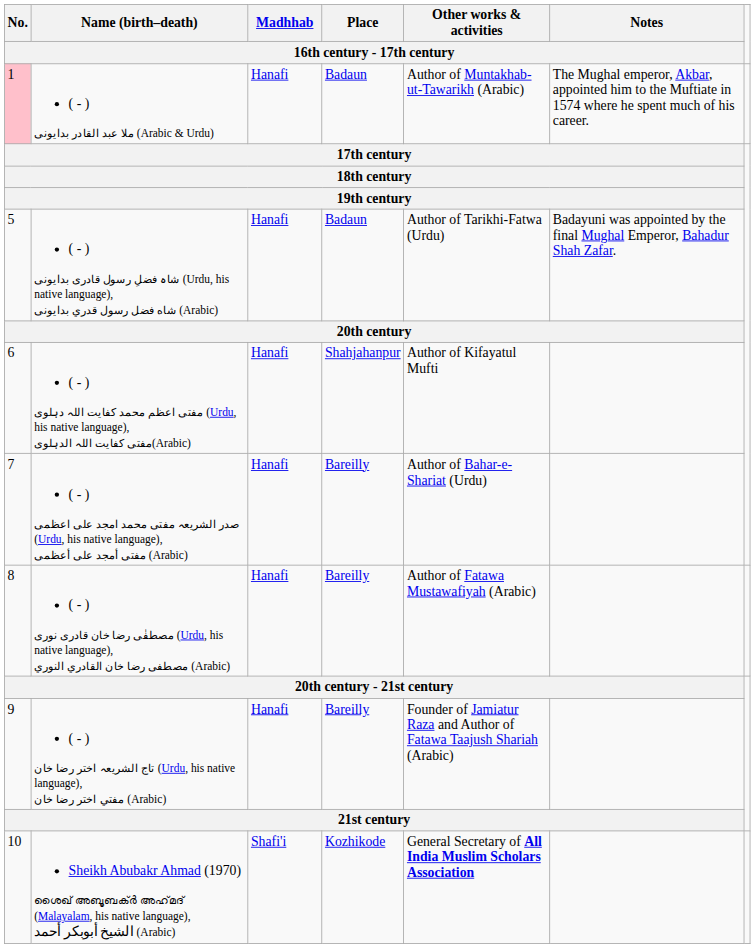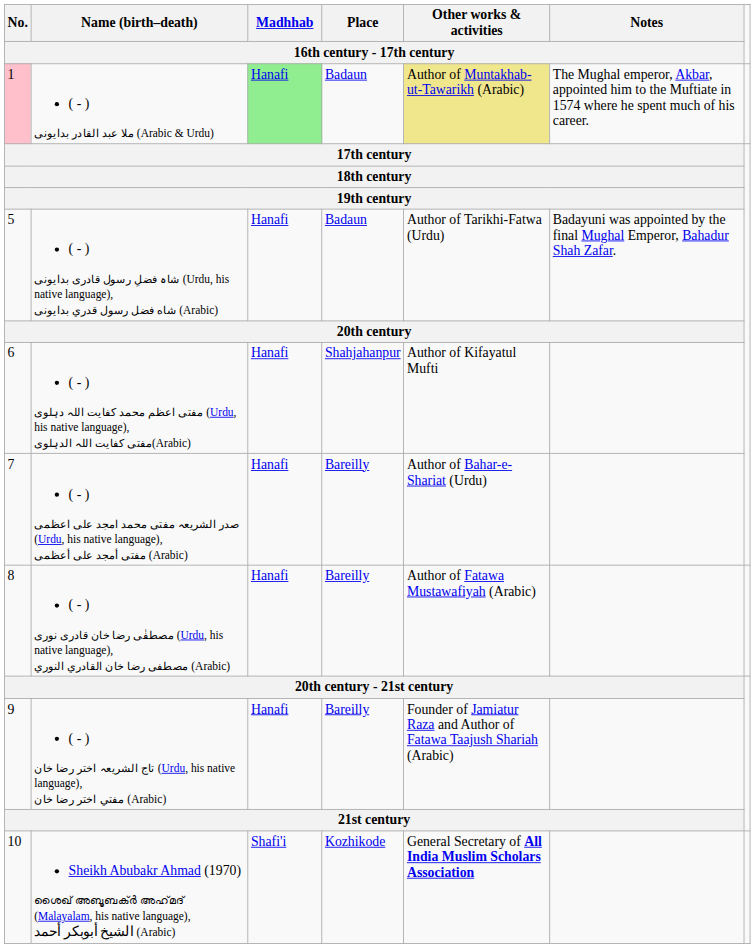(270, 74) no background -> (270, 74) lightgreen background
(469, 82) no background -> (469, 82) khaki background
